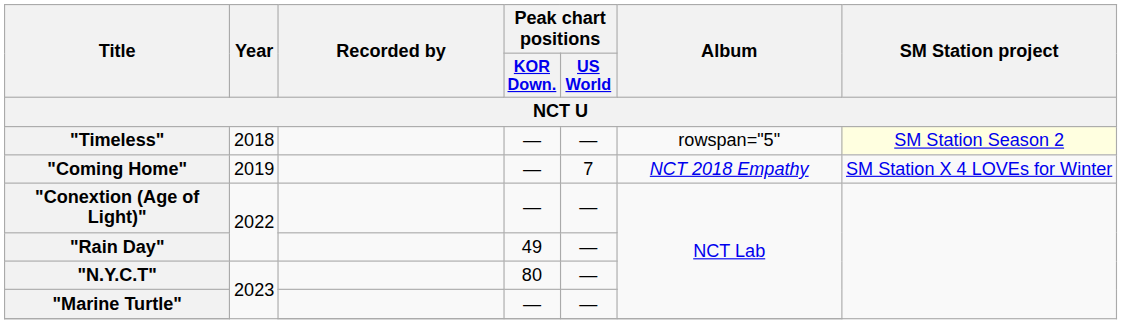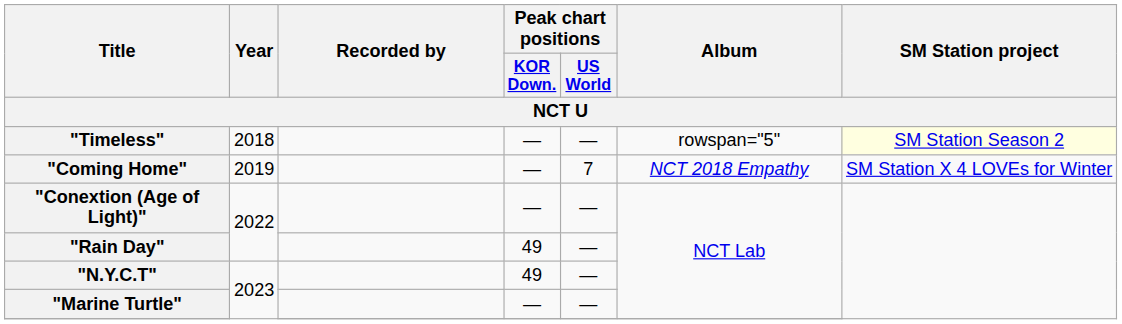(532, 275) 80 -> (532, 275) 49
